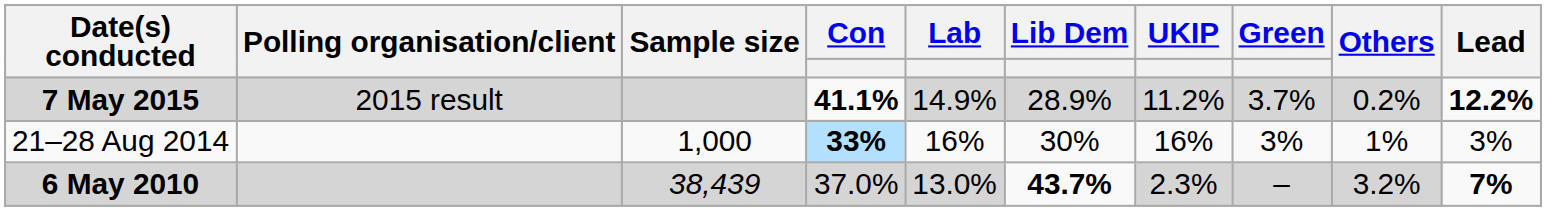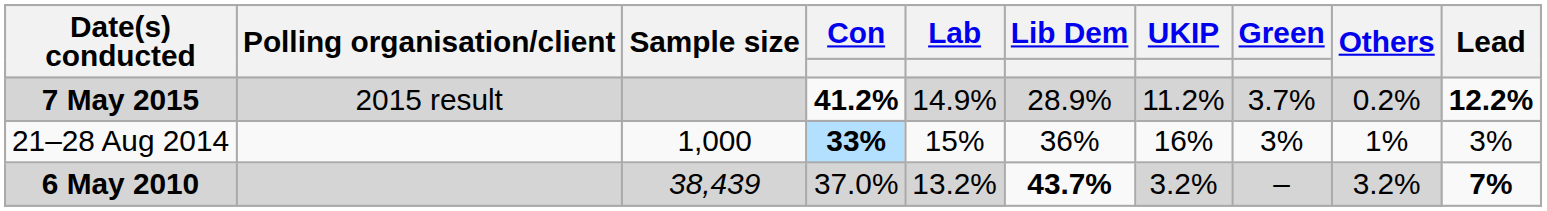(856, 99) 41.1% -> (856, 99) 41.2%
(955, 142) 16% -> (955, 142) 15%
(1070, 142) 30% -> (1070, 142) 36%
(955, 185) 13.0% -> (955, 185) 13.2%
(1183, 185) 2.3% -> (1183, 185) 3.2%
